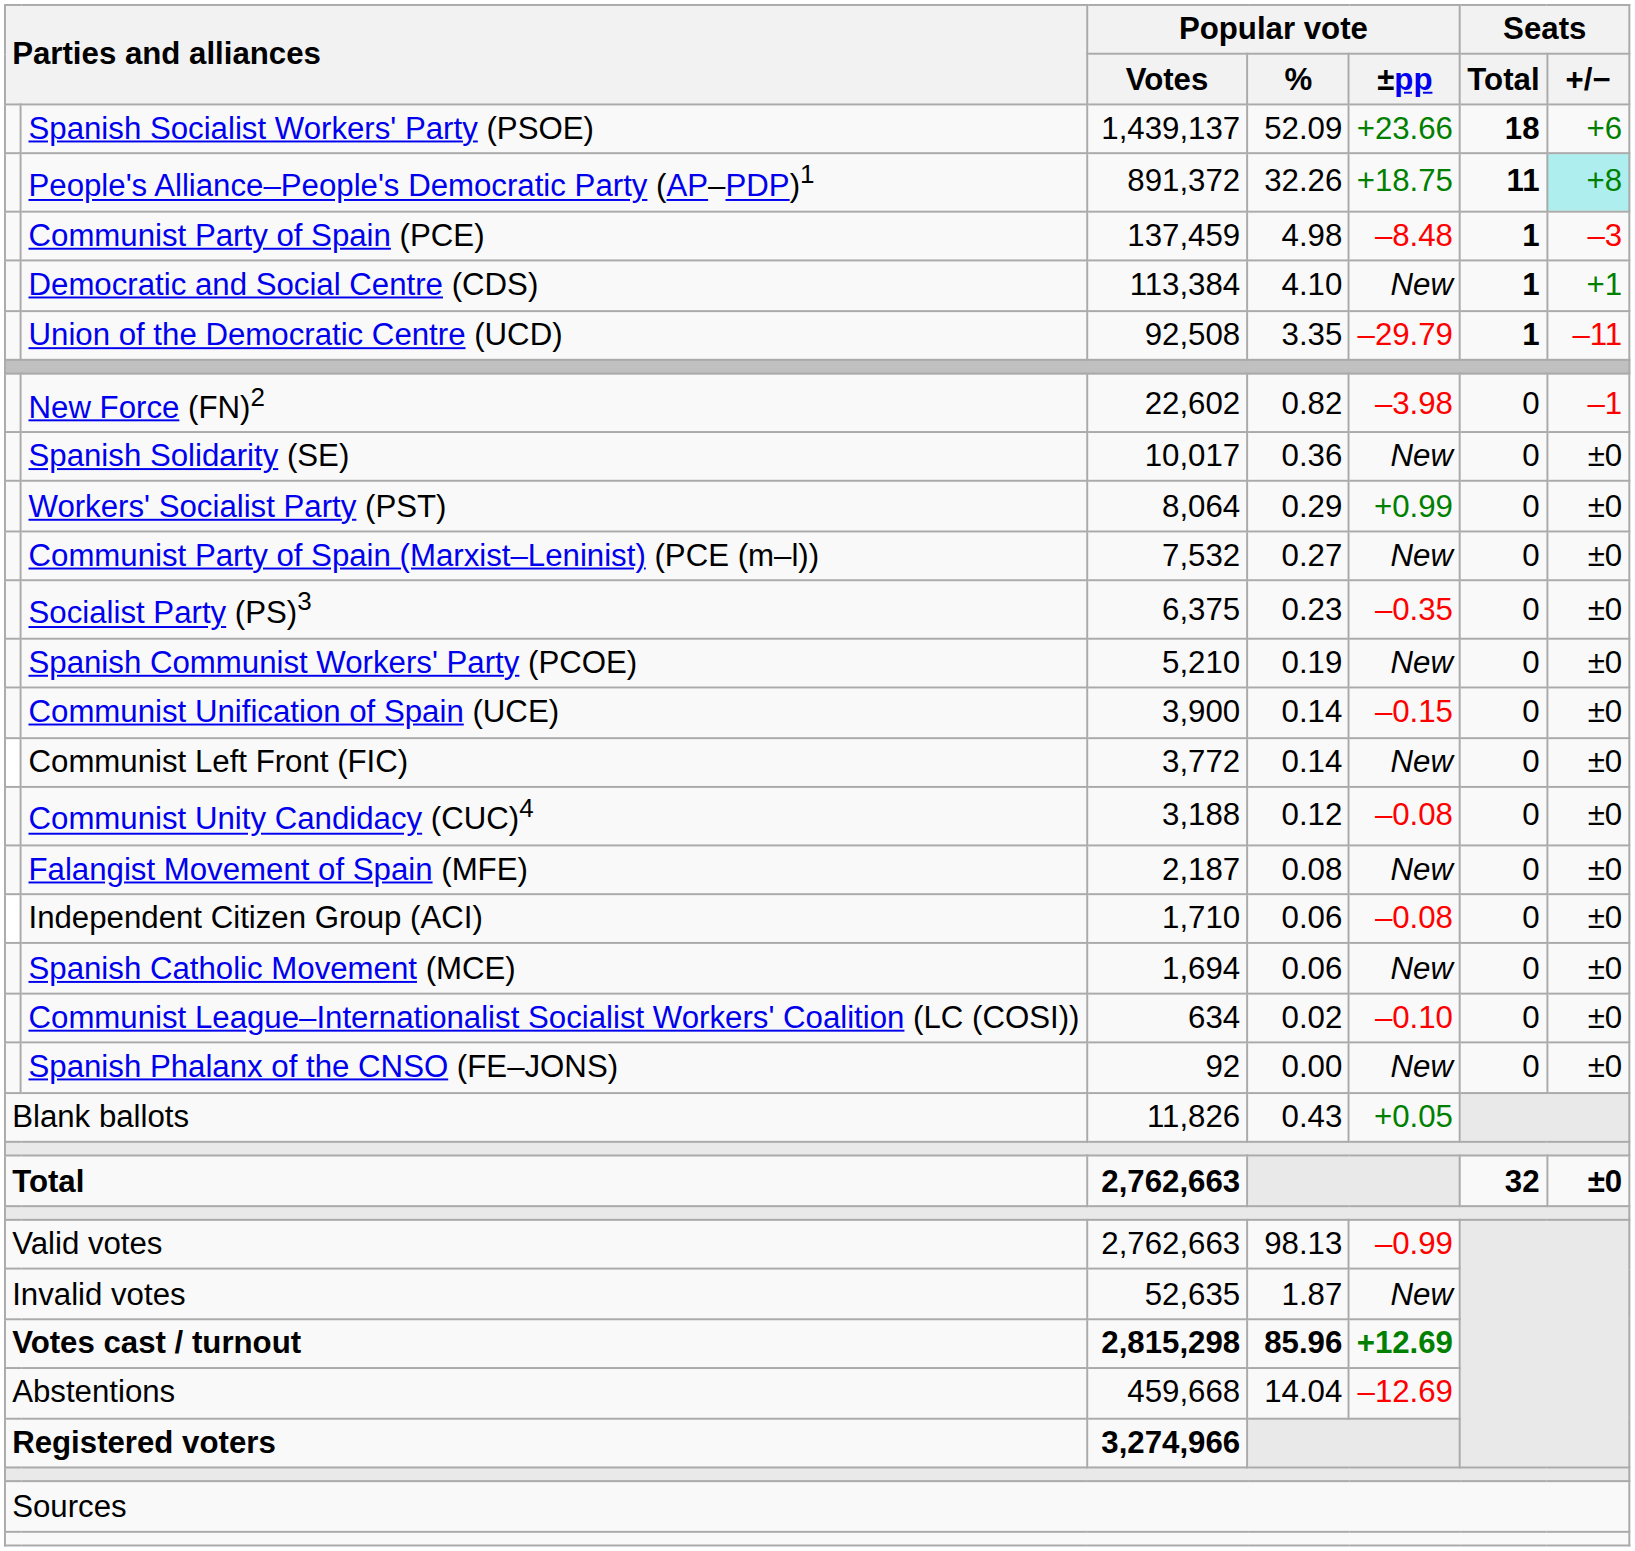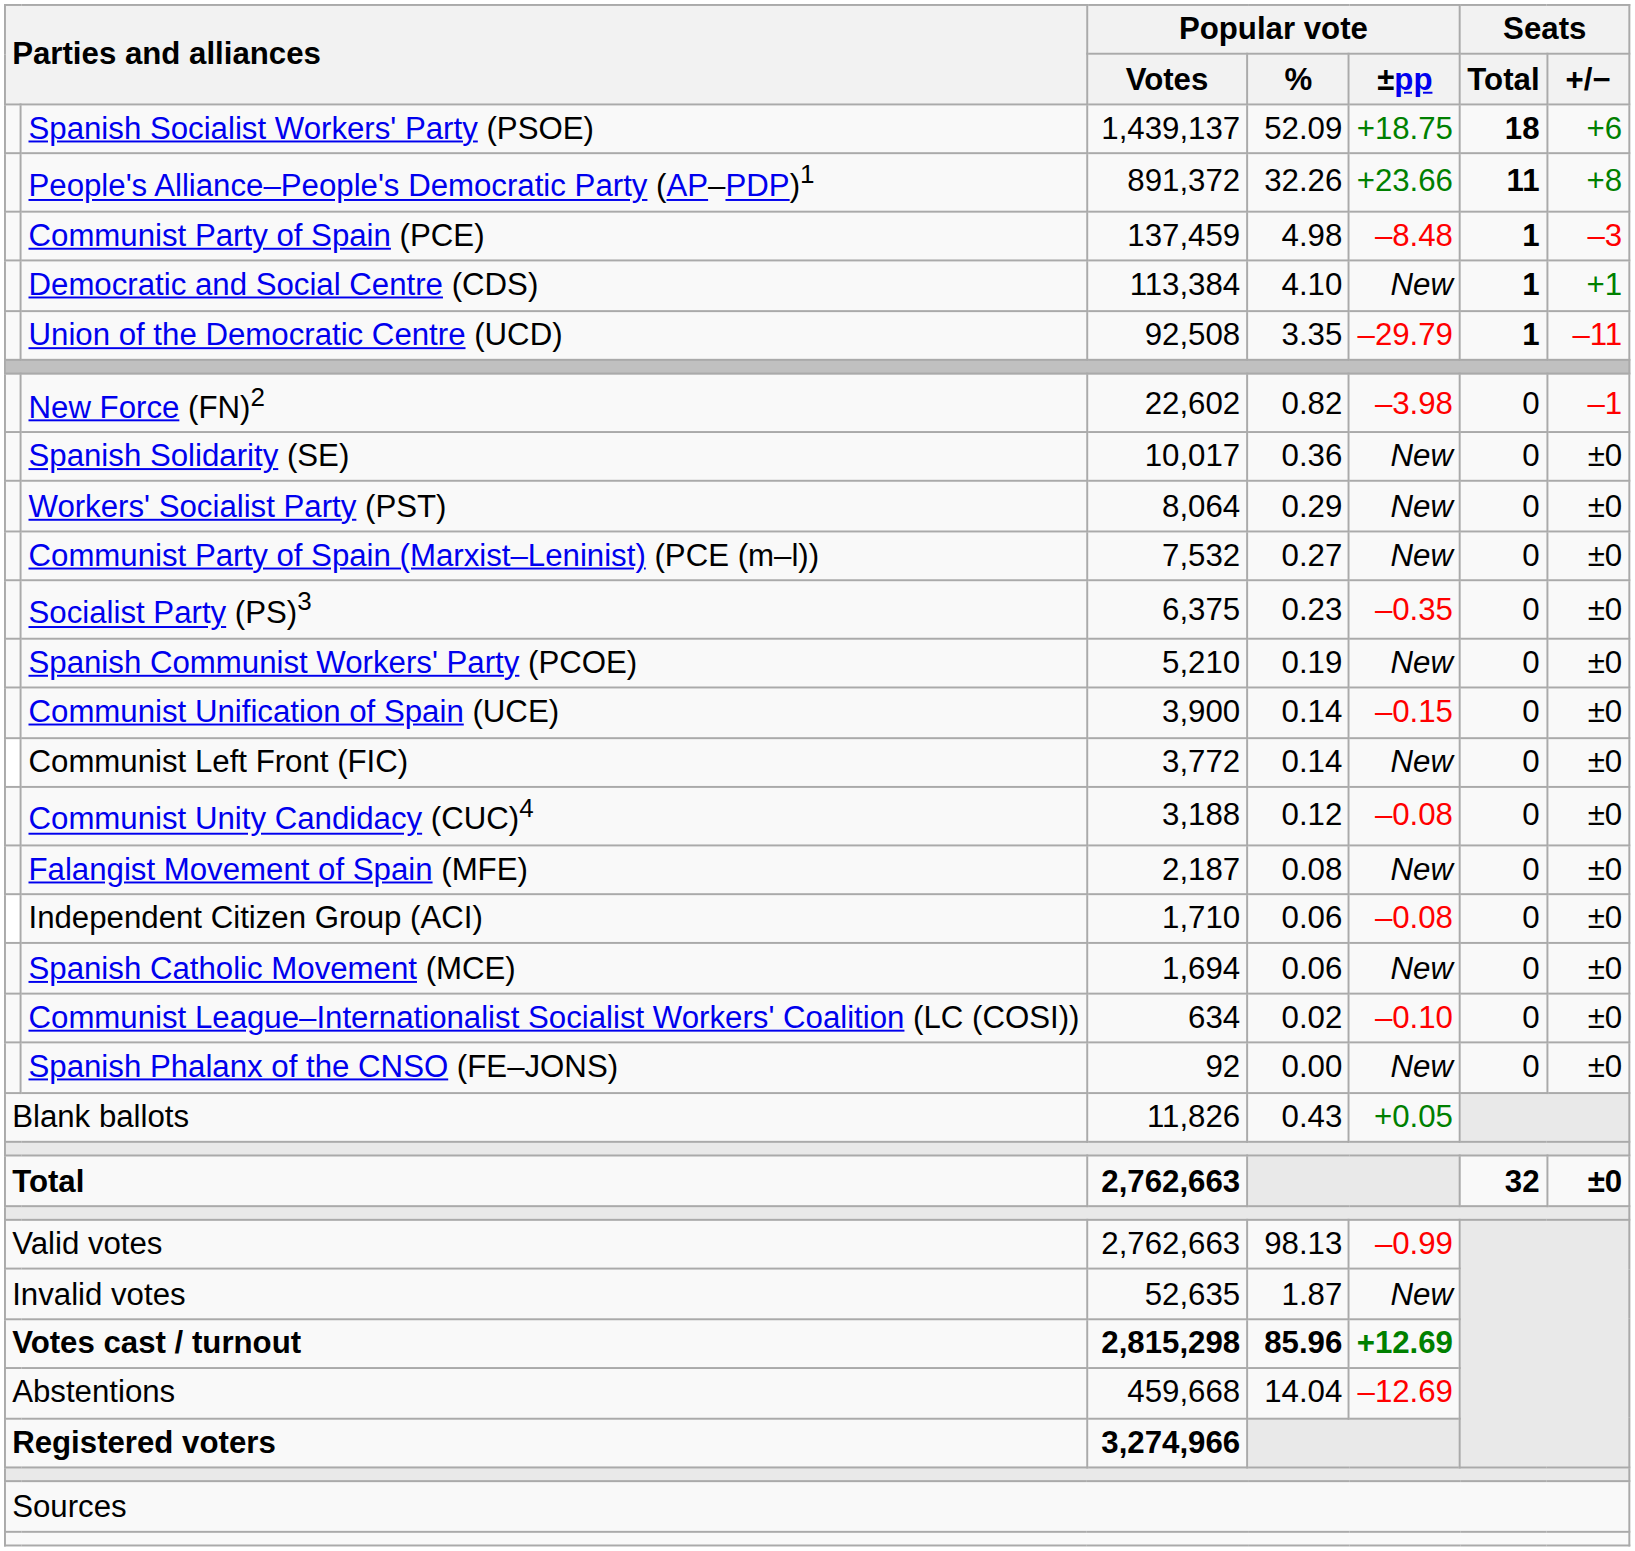(1405, 128) +23.66 -> (1405, 128) +18.75
(1405, 181) +18.75 -> (1405, 181) +23.66
(1604, 181) paleturquoise background -> (1604, 181) no background
(1413, 505) +0.99 -> (1422, 505) New
